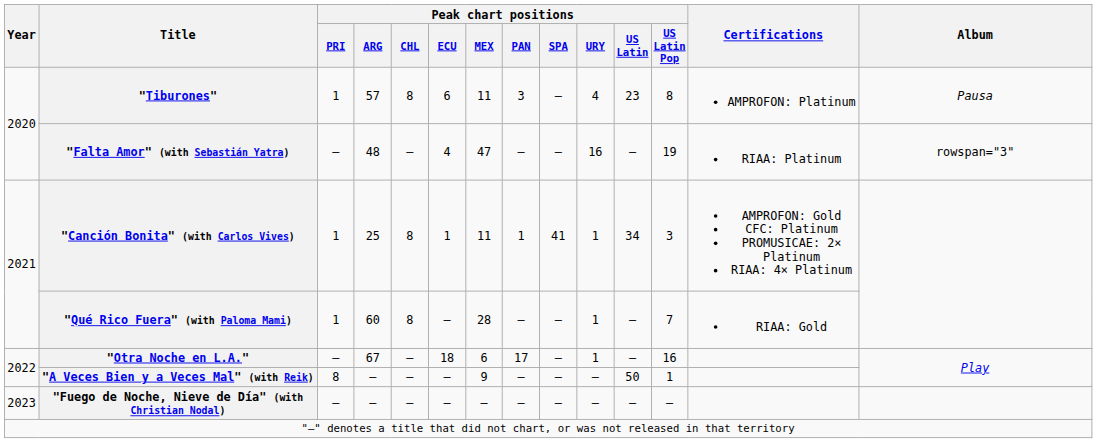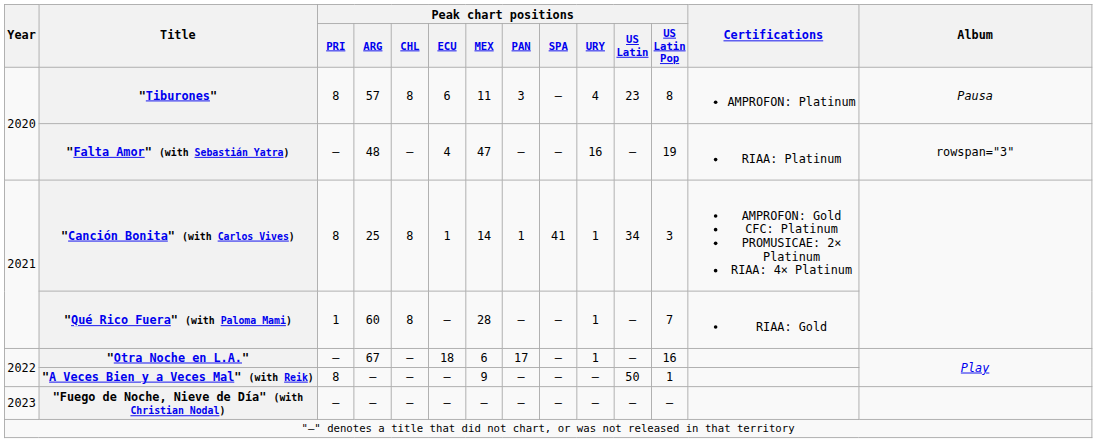(336, 95) 1 -> (336, 95) 8
(336, 236) 1 -> (336, 236) 8
(484, 236) 11 -> (484, 236) 14
